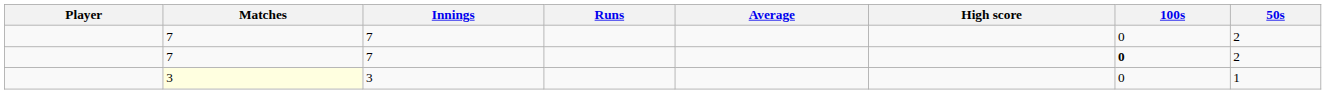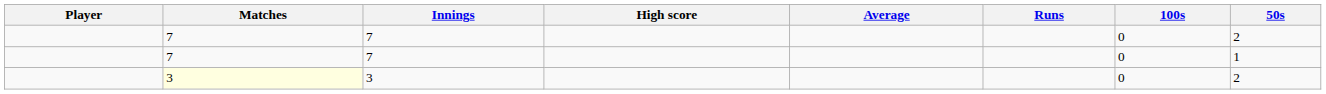columns swapped: (609, 15) <-> (992, 15)
(1121, 57) bold -> (1121, 57) normal
(1237, 57) 2 -> (1237, 57) 1
(1237, 78) 1 -> (1237, 78) 2
